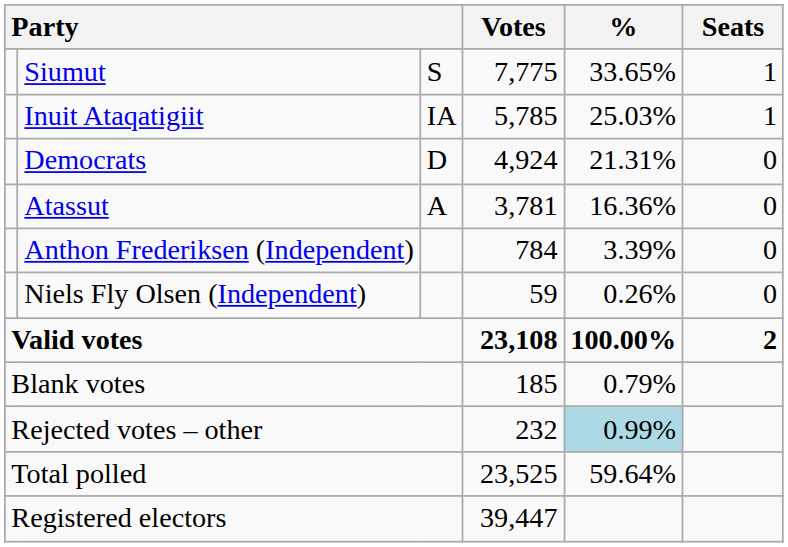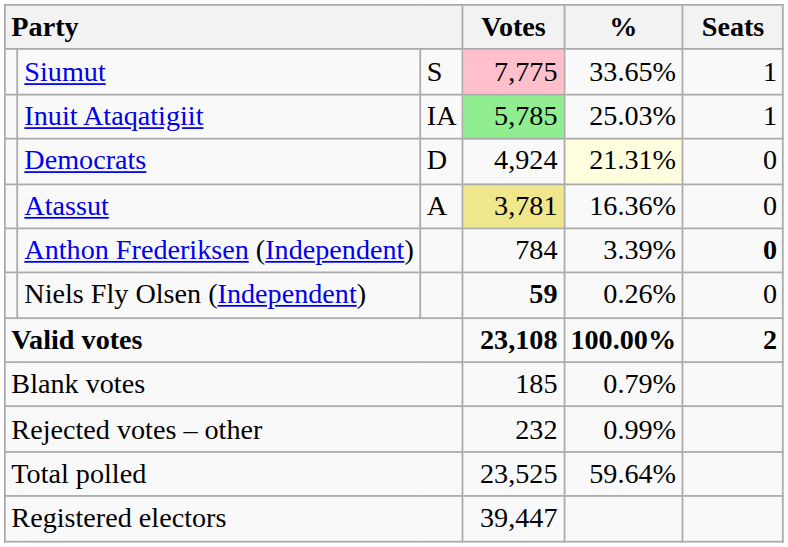(526, 71) no background -> (526, 71) pink background
(526, 116) no background -> (526, 116) lightgreen background
(633, 160) no background -> (633, 160) lightyellow background
(526, 205) no background -> (526, 205) khaki background
(770, 250) normal -> (770, 250) bold
(543, 294) normal -> (543, 294) bold
(640, 428) lightblue background -> (640, 428) no background
